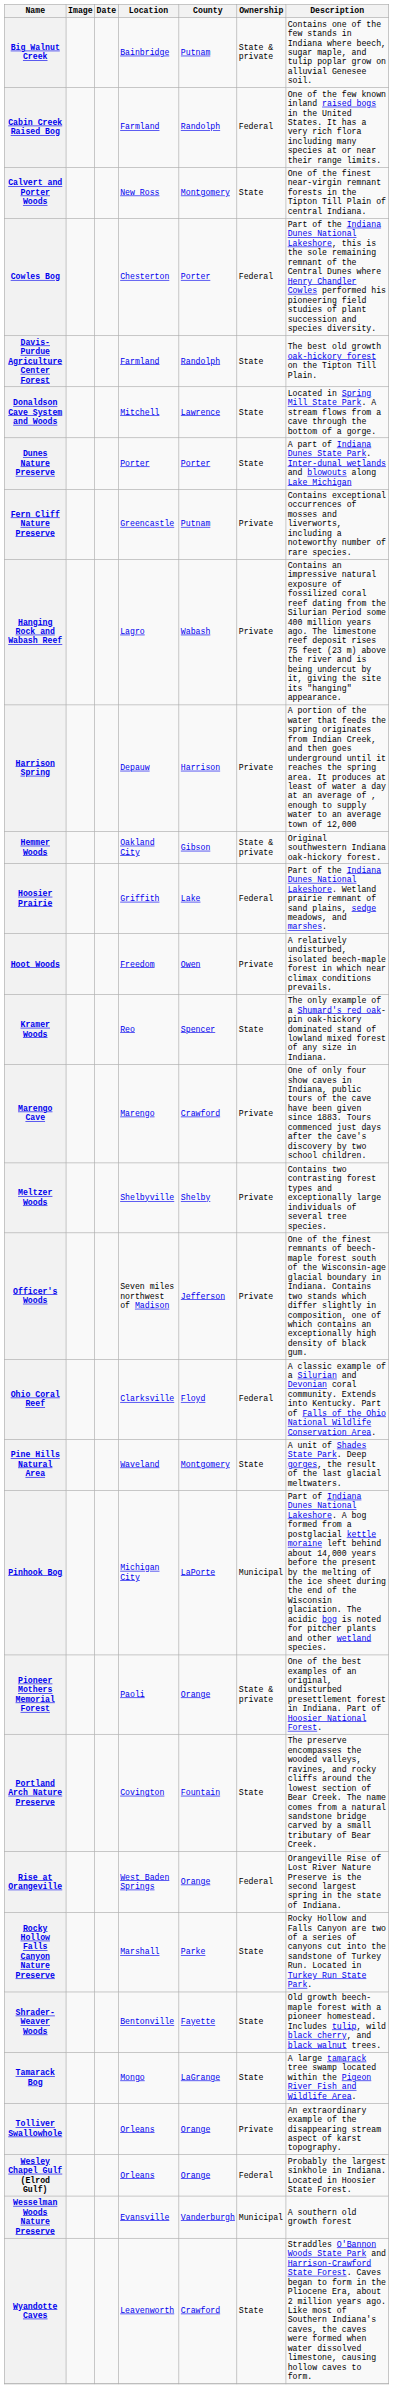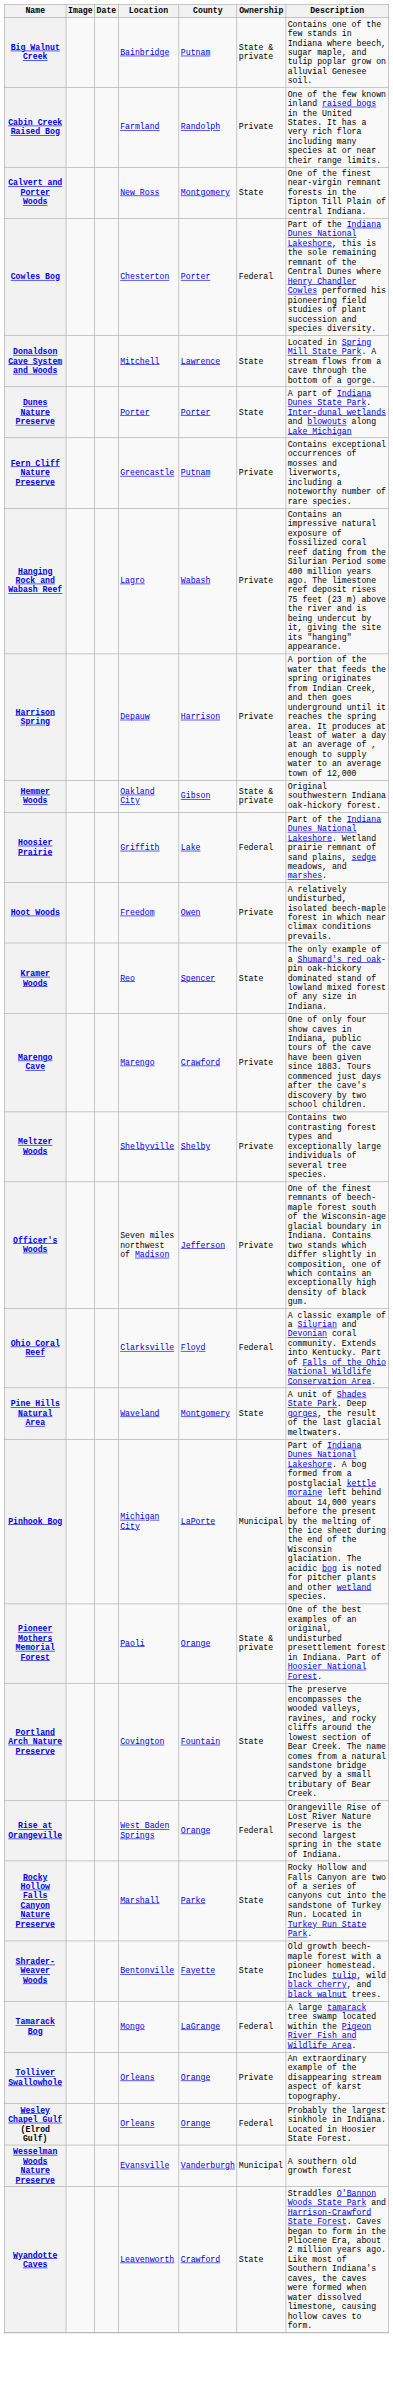(256, 127) Federal -> (256, 127) Private
- row: (35, 361)
(251, 2078) State -> (256, 2027) Federal
